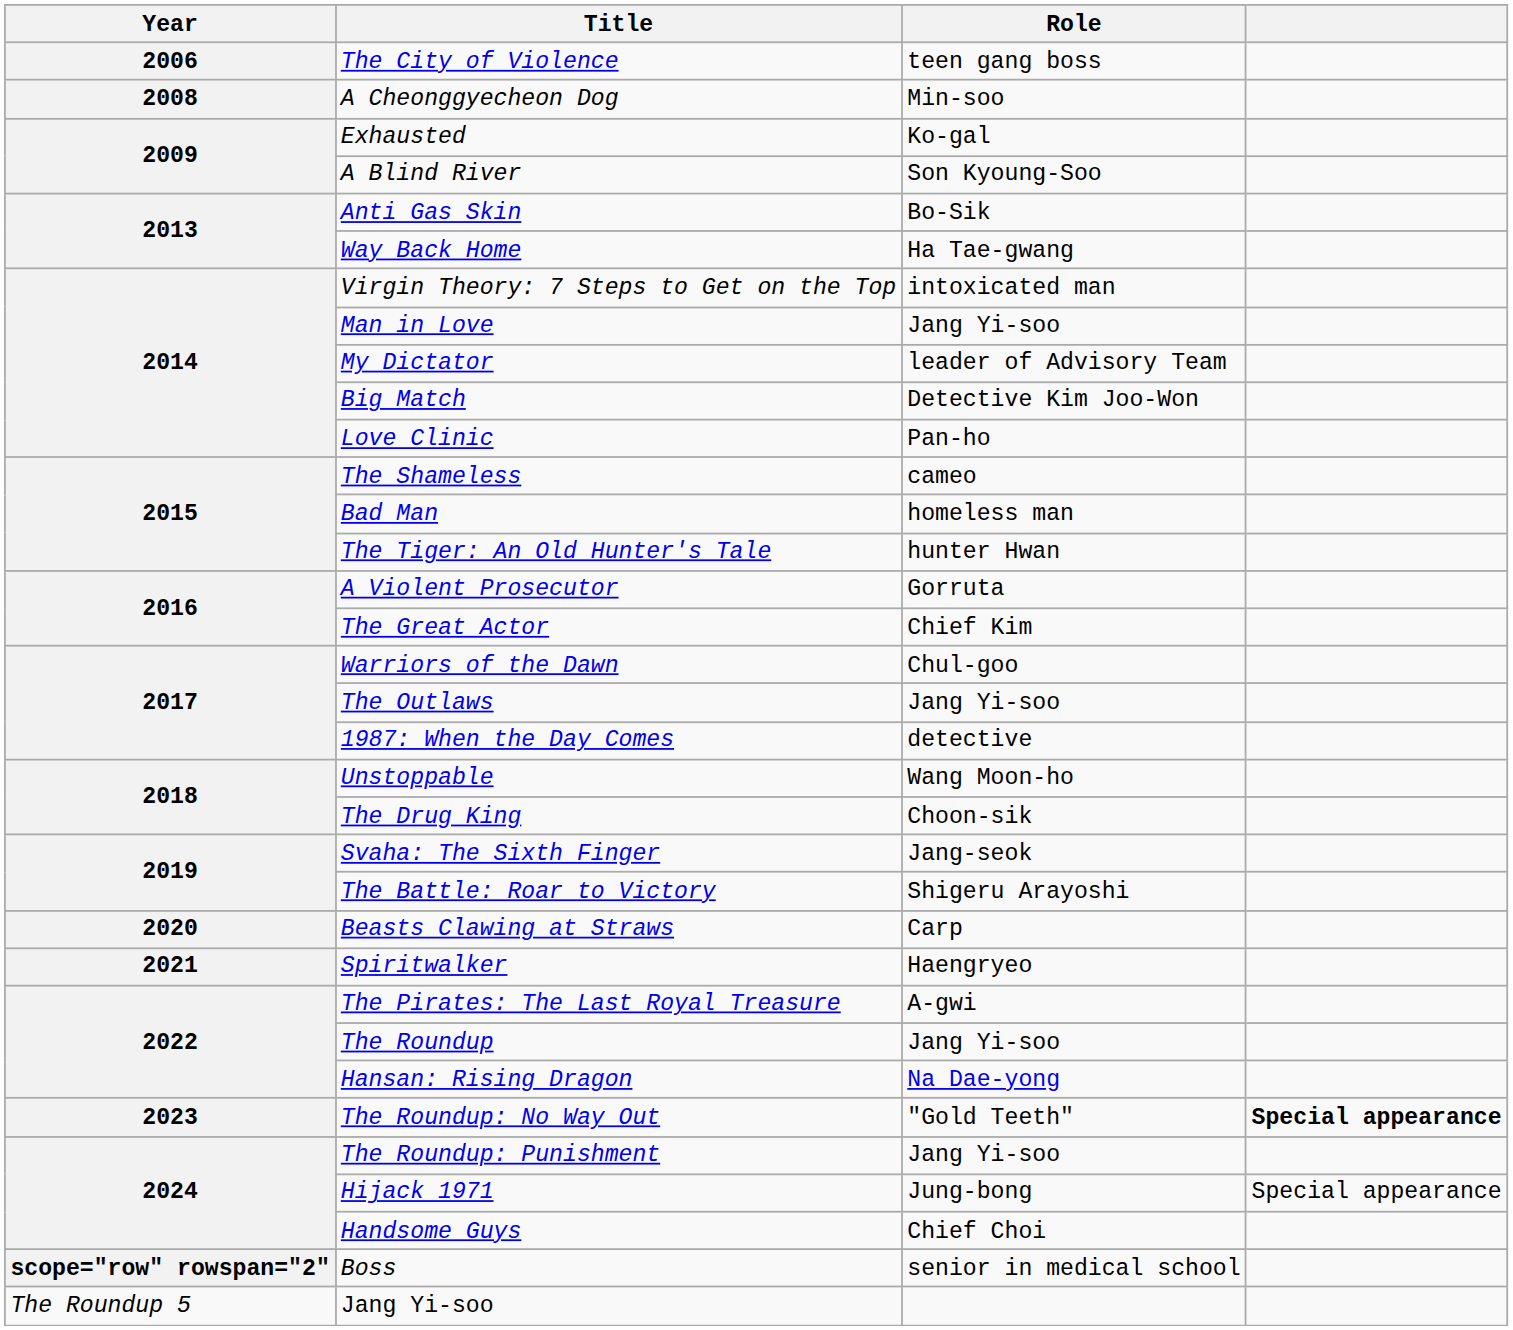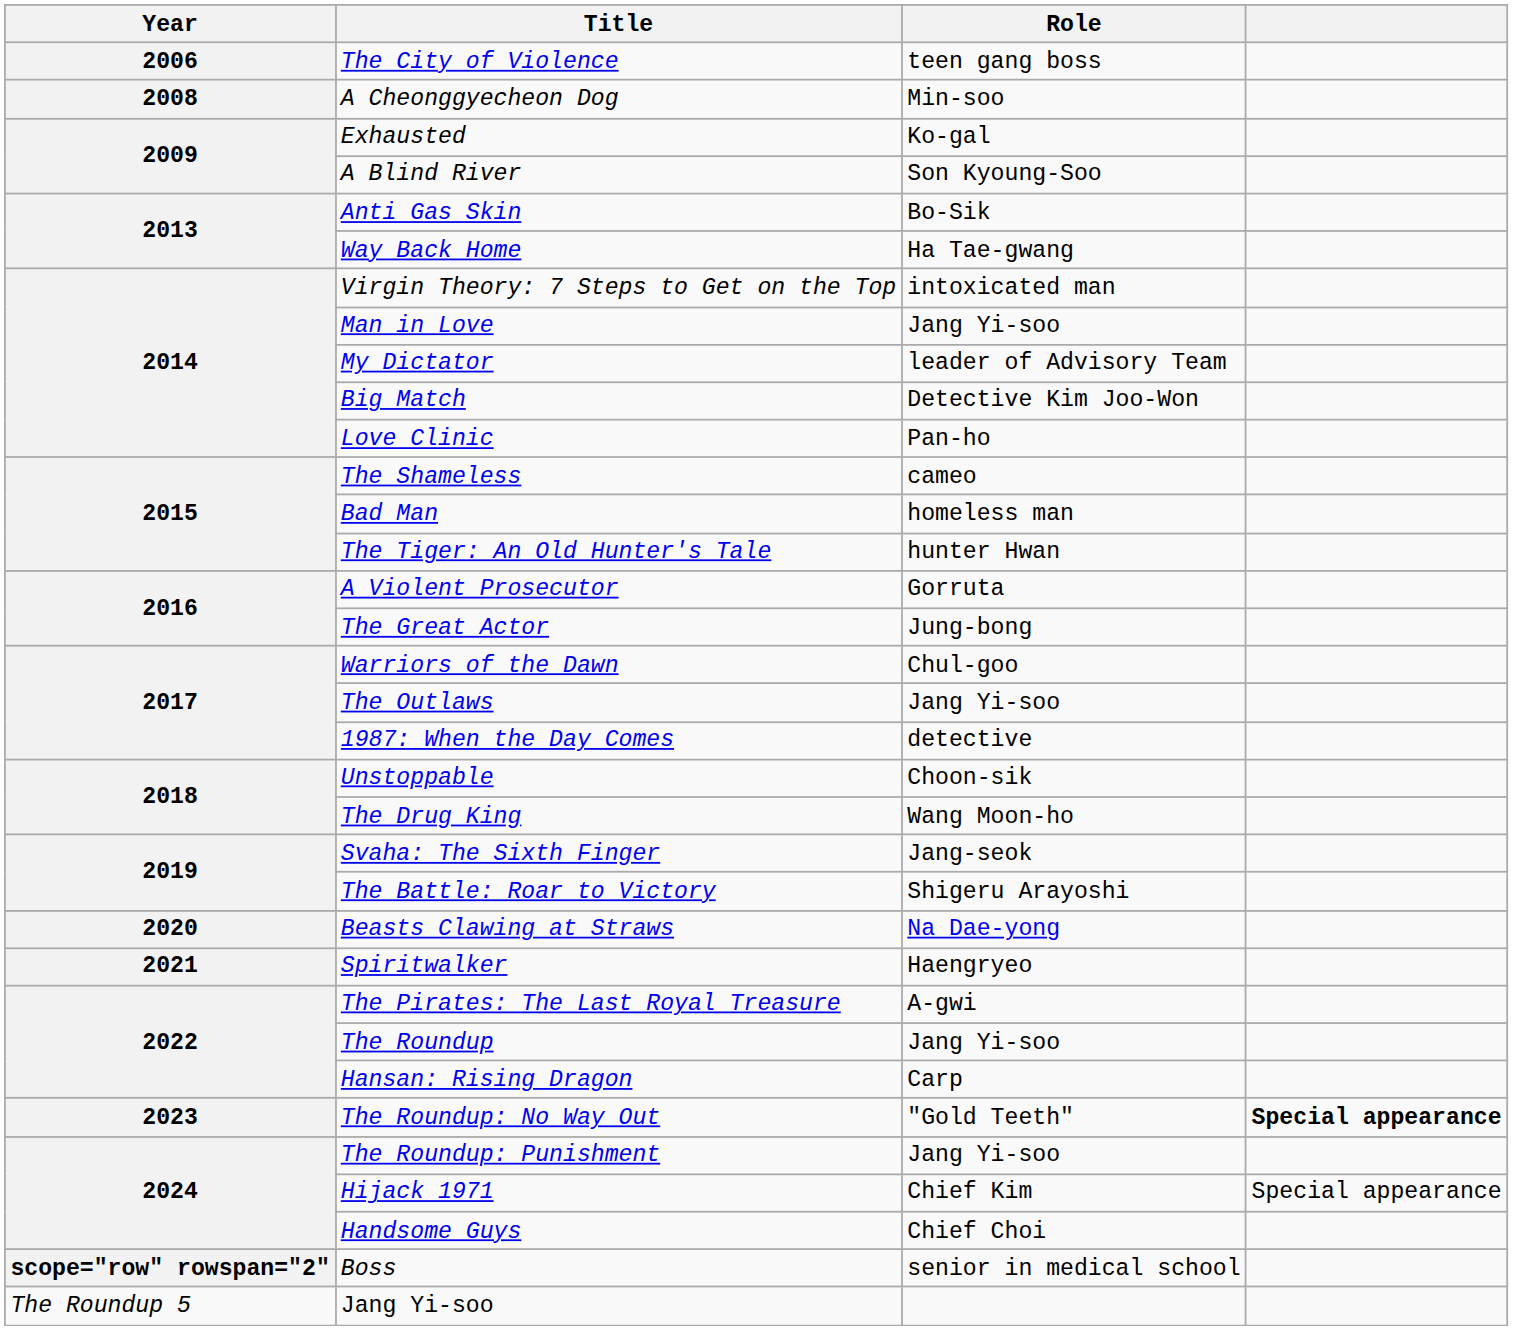(970, 627) Chief Kim -> (970, 627) Jung-bong
(991, 778) Wang Moon-ho -> (970, 778) Choon-sik
(970, 816) Choon-sik -> (991, 816) Wang Moon-ho
(935, 929) Carp -> (984, 929) Na Dae-yong
(984, 1080) Na Dae-yong -> (935, 1080) Carp
(970, 1193) Jung-bong -> (970, 1193) Chief Kim
